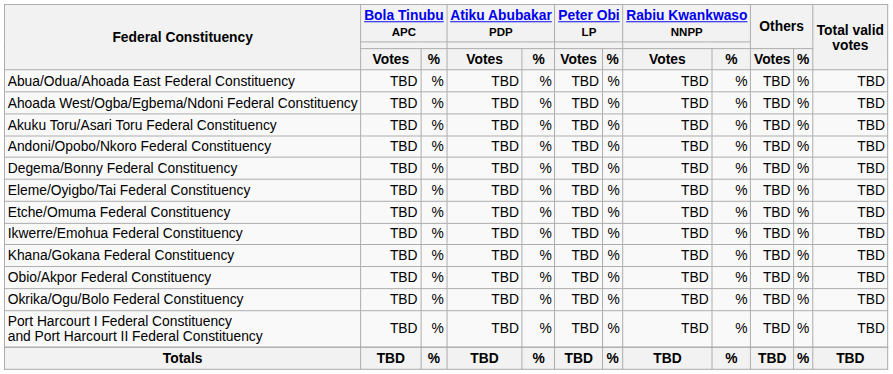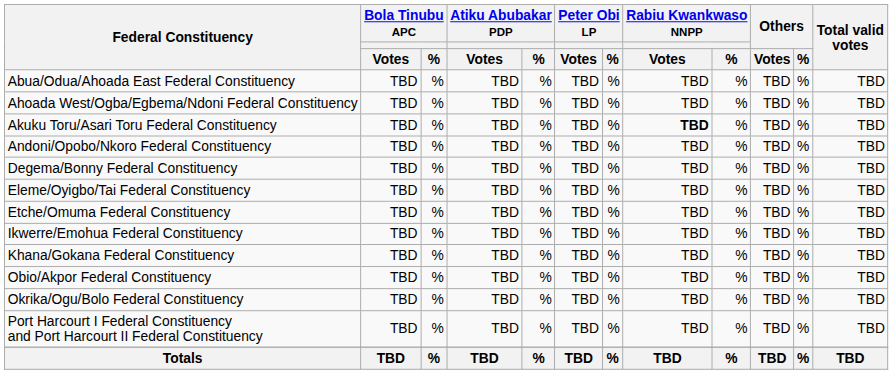(695, 125) normal -> (694, 125) bold
